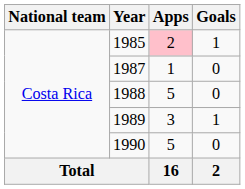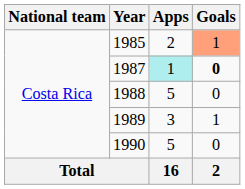(171, 42) pink background -> (171, 42) no background
(216, 42) no background -> (216, 42) lightsalmon background
(171, 68) no background -> (171, 68) paleturquoise background
(216, 68) normal -> (216, 68) bold
